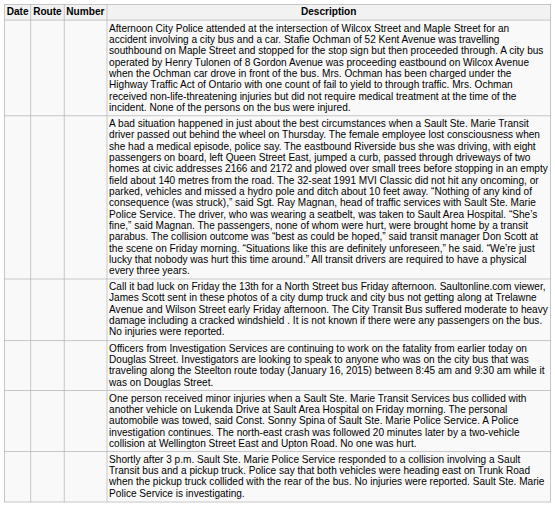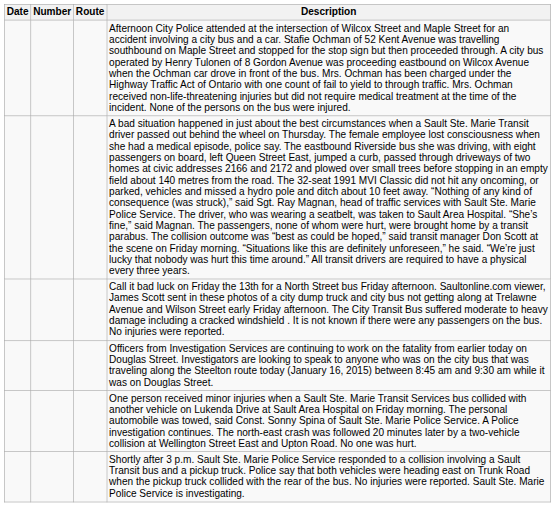columns swapped: (85, 12) <-> (47, 12)
